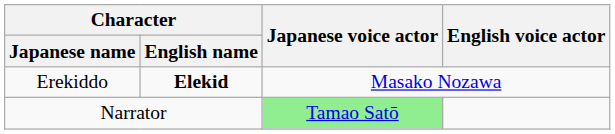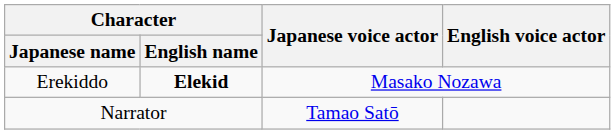(352, 112) lightgreen background -> (352, 112) no background
